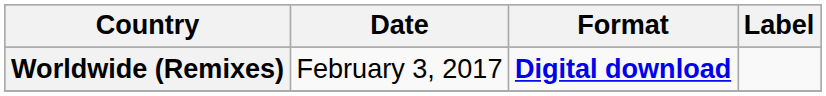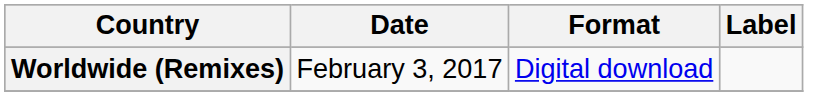(623, 68) bold -> (614, 68) normal
